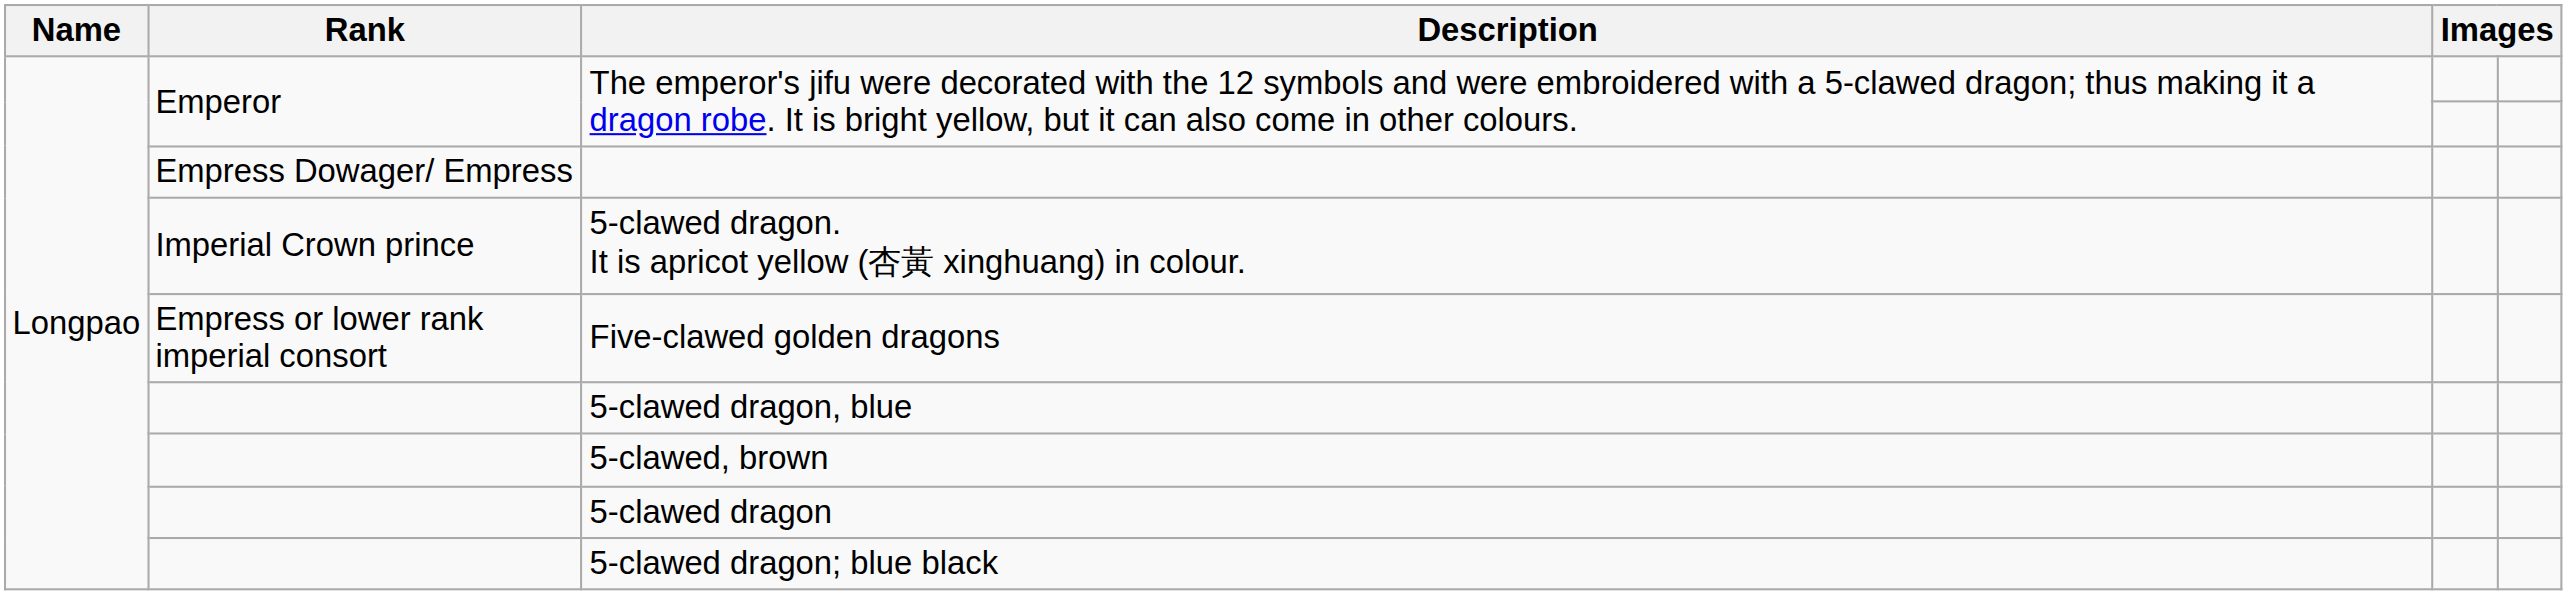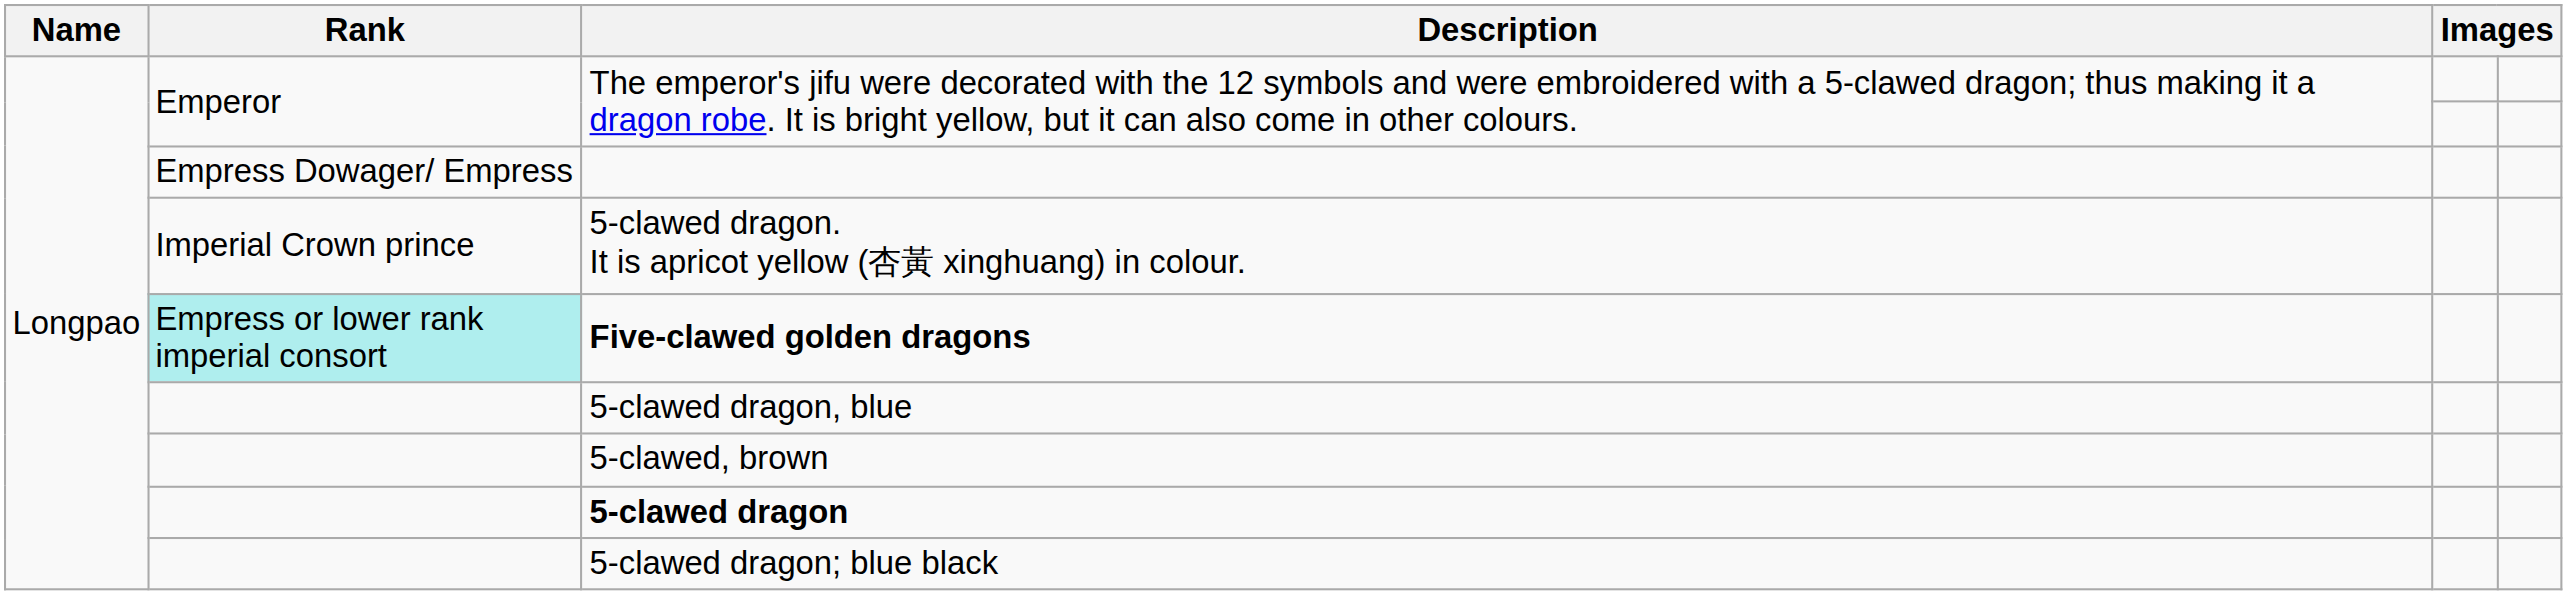(319, 336) no background -> (319, 336) paleturquoise background
(795, 336) normal -> (810, 336) bold
(711, 511) normal -> (719, 511) bold
